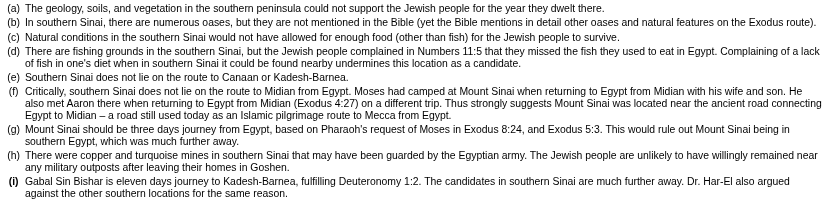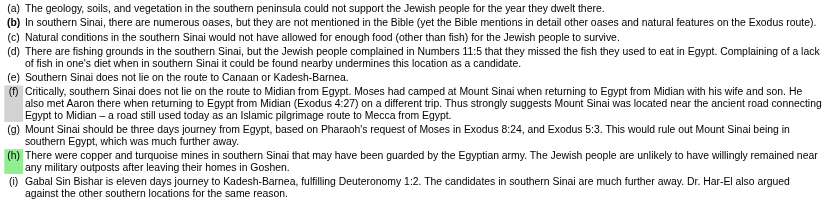(14, 23) normal -> (14, 23) bold
(14, 92) no background -> (14, 92) lightgrey background
(14, 155) no background -> (14, 155) lightgreen background
(14, 181) bold -> (14, 181) normal
